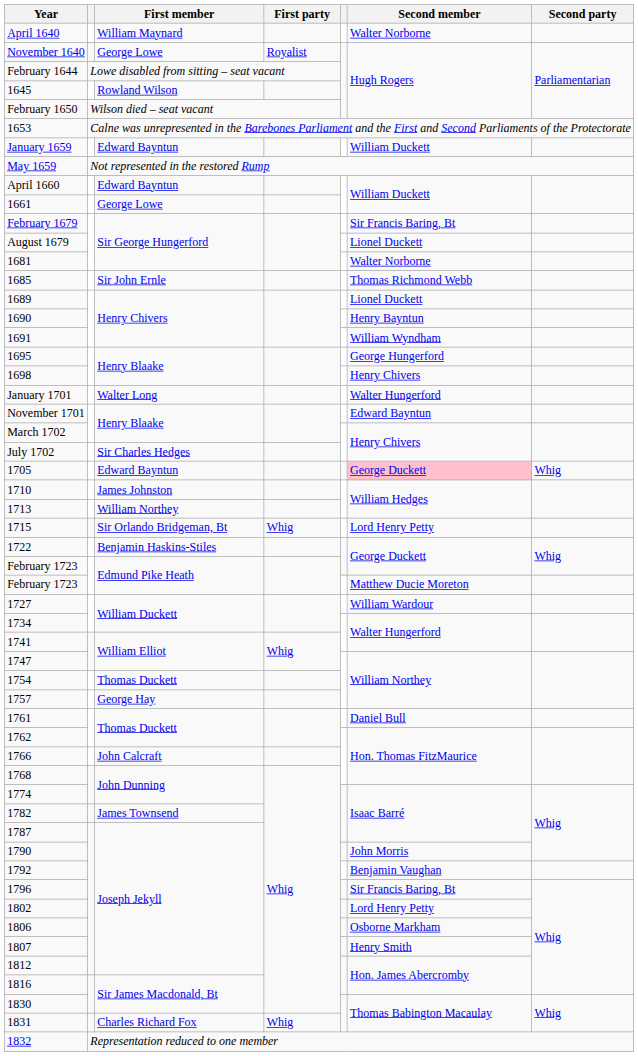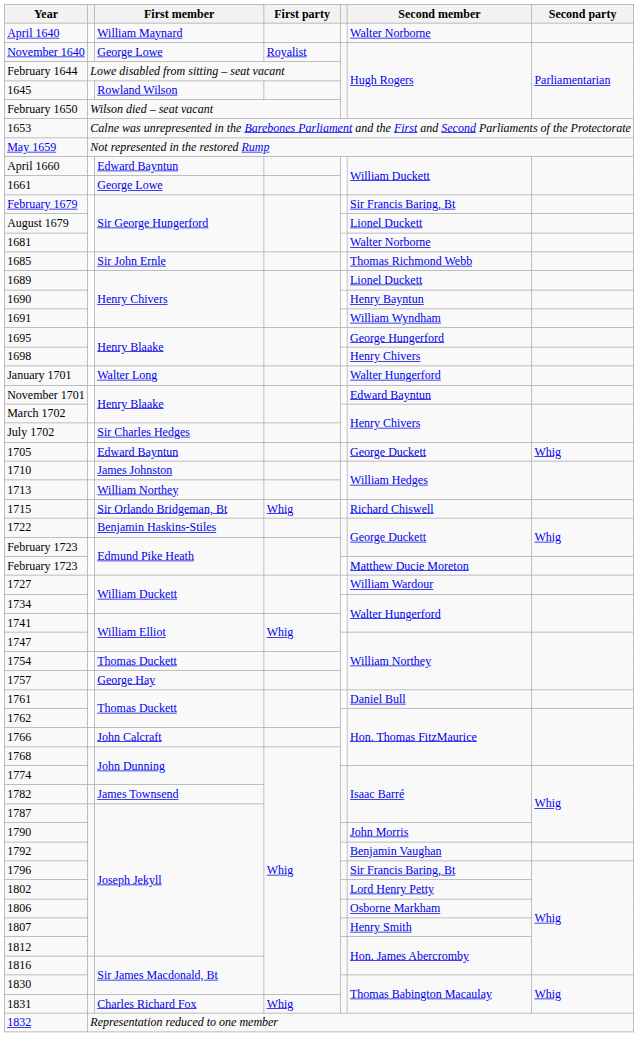- row: (39, 147)
(388, 470) pink background -> (388, 451) no background
(392, 527) Lord Henry Petty -> (392, 508) Richard Chiswell
